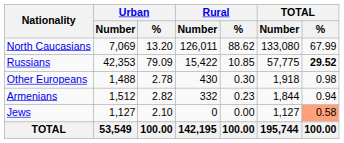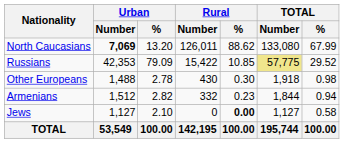(122, 46) normal -> (122, 46) bold
(283, 63) no background -> (283, 63) khaki background
(323, 63) bold -> (323, 63) normal
(244, 113) normal -> (244, 113) bold
(326, 113) lightsalmon background -> (326, 113) no background
